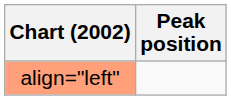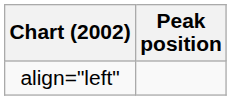(70, 77) lightsalmon background -> (70, 77) no background
